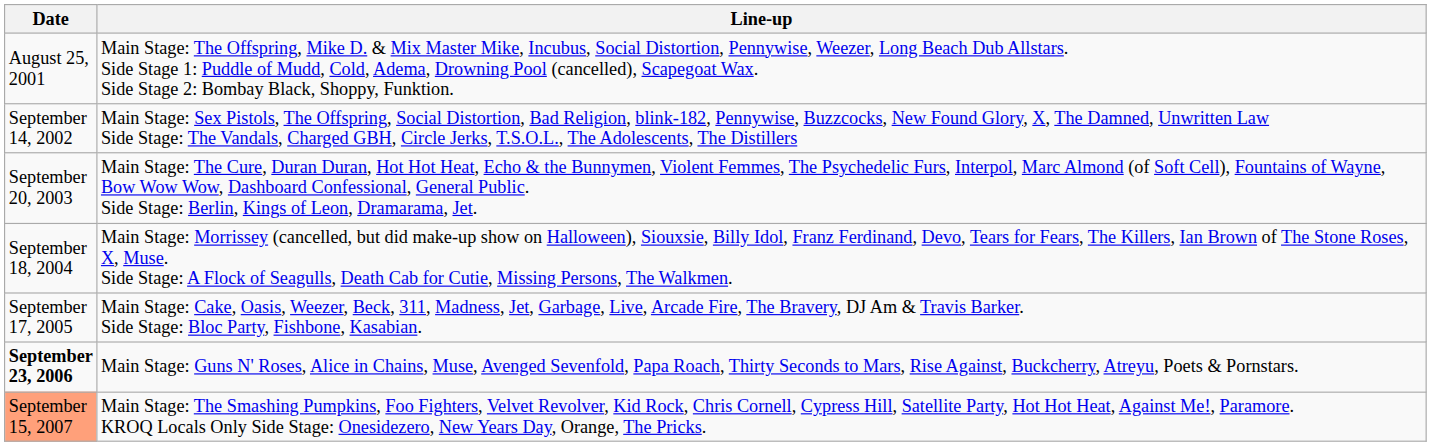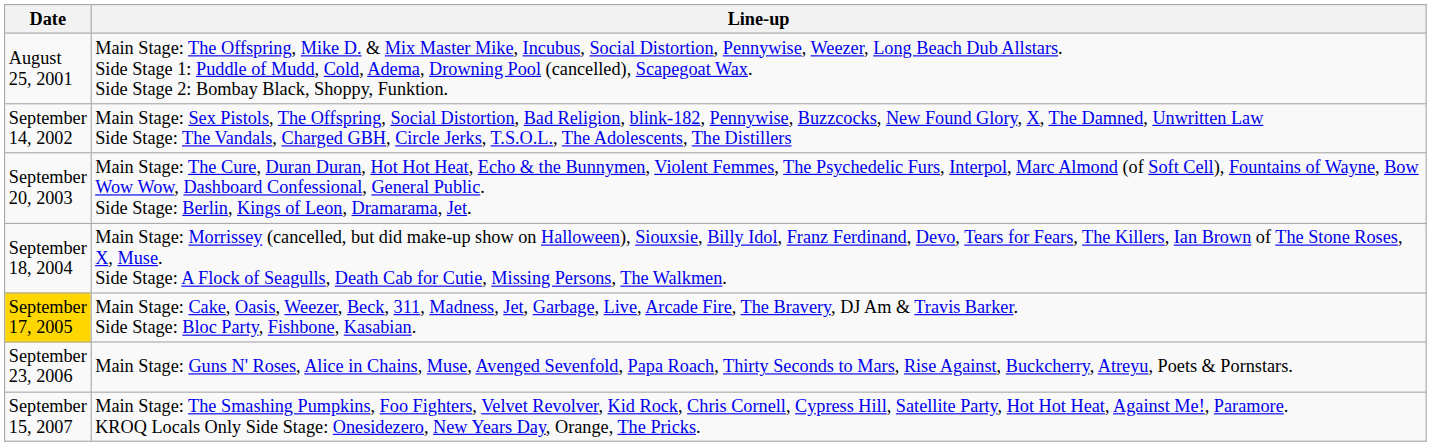(48, 317) no background -> (48, 317) gold background
(51, 366) bold -> (48, 366) normal
(48, 416) lightsalmon background -> (48, 416) no background
